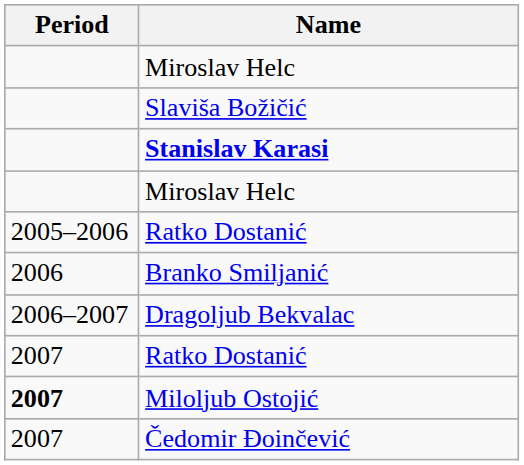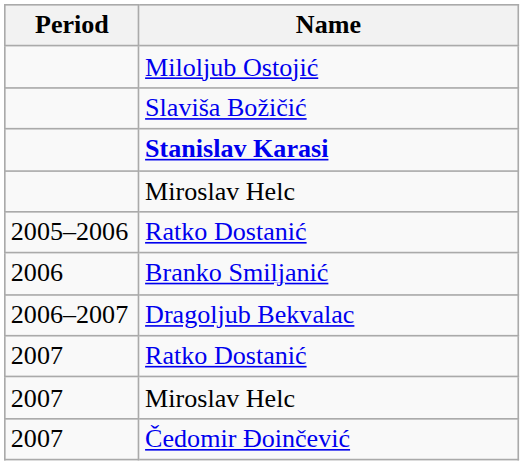(220, 66) Miroslav Helc -> (232, 66) Miloljub Ostojić
(37, 397) bold -> (37, 397) normal
(232, 397) Miloljub Ostojić -> (220, 397) Miroslav Helc
